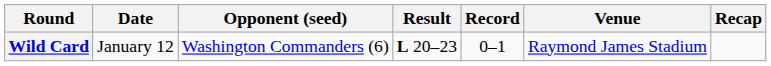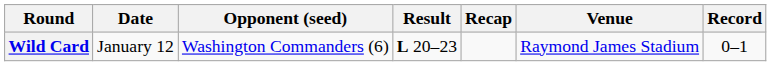columns swapped: (492, 18) <-> (738, 18)
